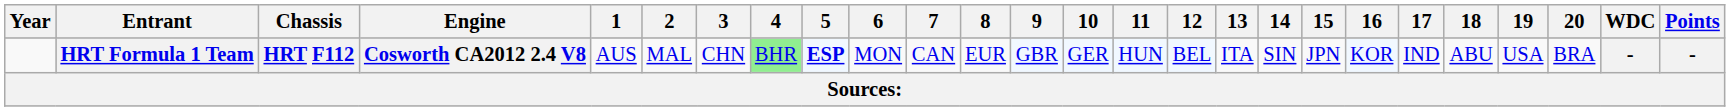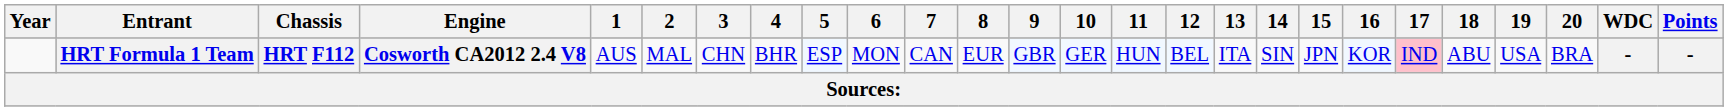(776, 54) lightgreen background -> (776, 54) no background
(826, 54) bold -> (824, 54) normal
(1421, 54) no background -> (1419, 54) pink background
